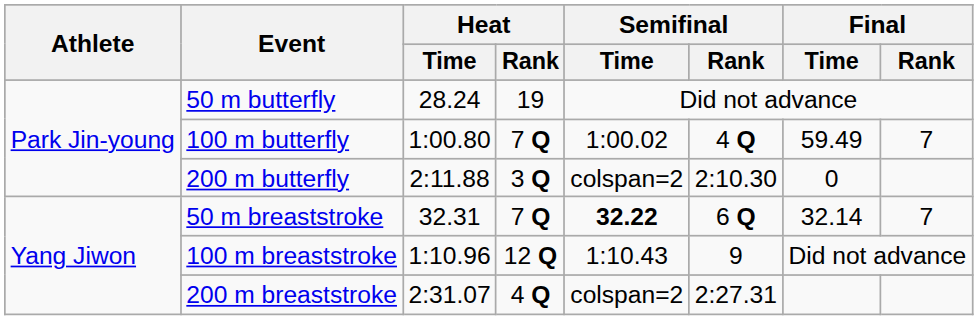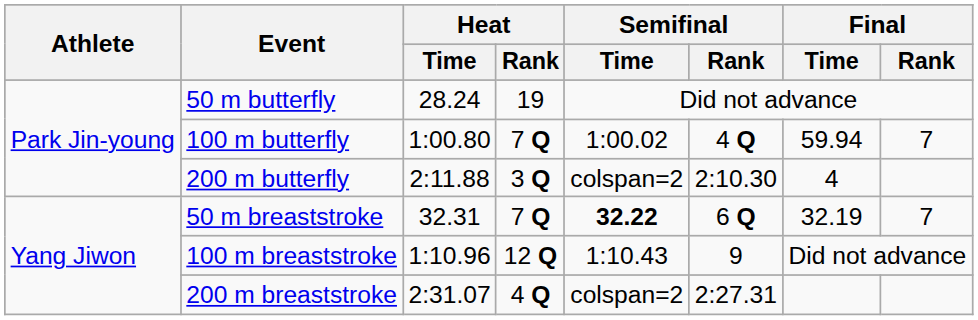(832, 139) 59.49 -> (832, 139) 59.94
(832, 178) 0 -> (832, 178) 4
(832, 217) 32.14 -> (832, 217) 32.19
